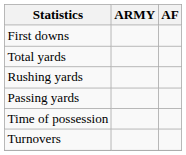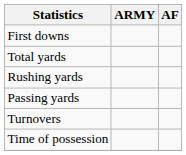rows swapped: (34, 139) <-> (58, 118)
